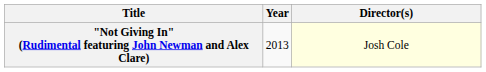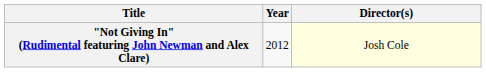(277, 44) 2013 -> (277, 44) 2012
